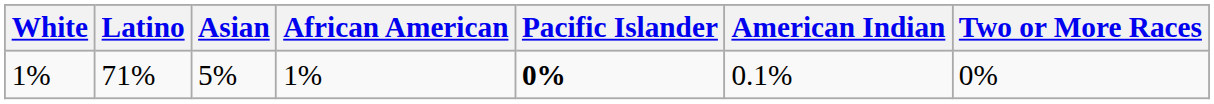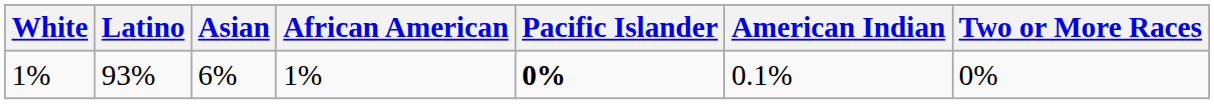(128, 74) 71% -> (128, 74) 93%
(218, 74) 5% -> (218, 74) 6%
